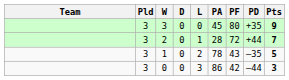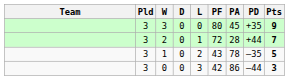columns swapped: (235, 11) <-> (217, 11)
